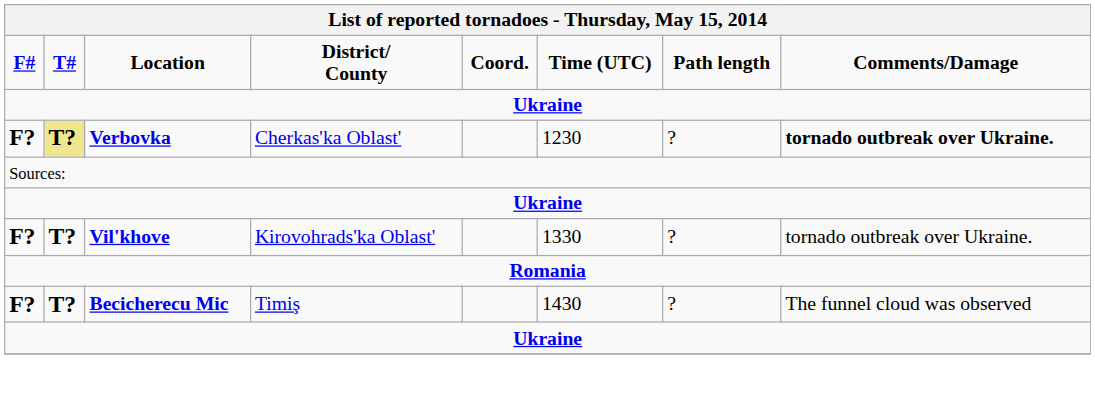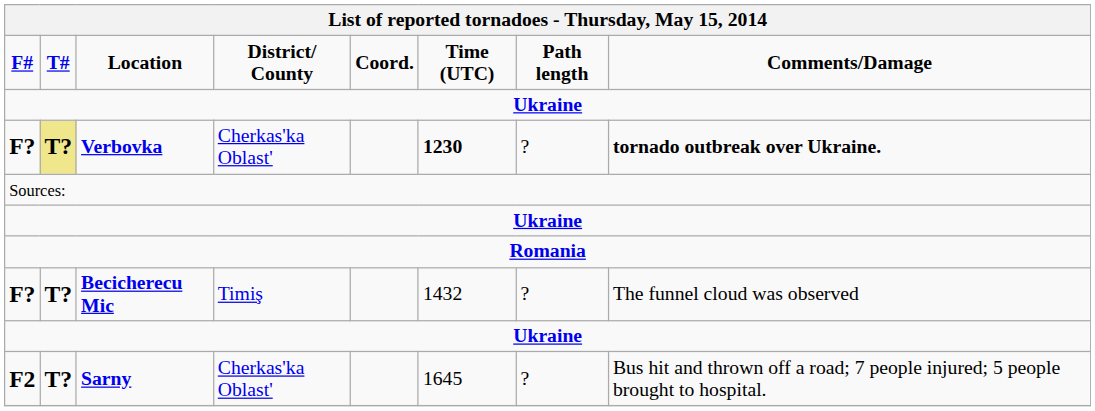(562, 138) normal -> (443, 146) bold
- row: (130, 236)
(562, 304) 1430 -> (443, 293) 1432
+ row: (106, 378)
